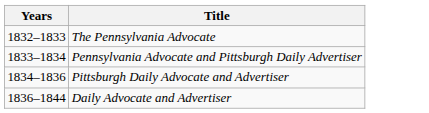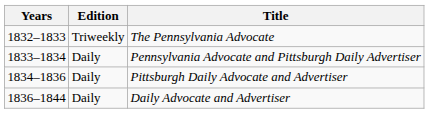+ column: (98, 15)
